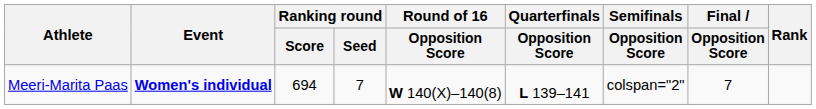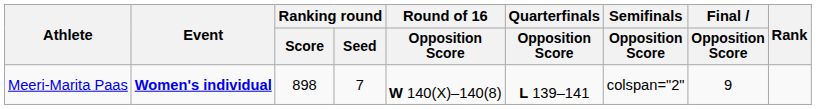(305, 85) 694 -> (305, 85) 898
(728, 85) 7 -> (728, 85) 9
